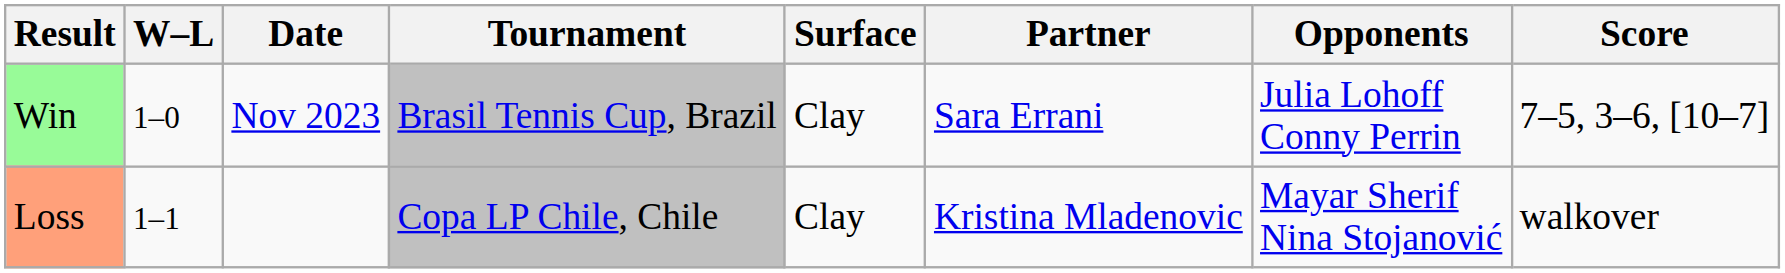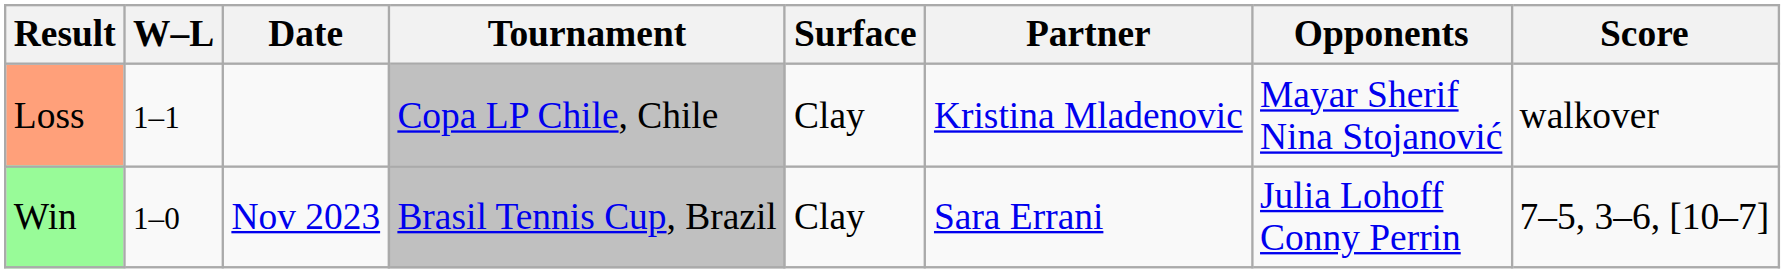rows swapped: (45, 114) <-> (49, 216)
